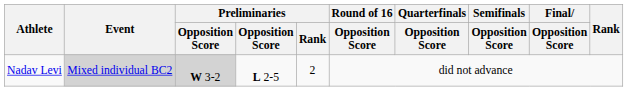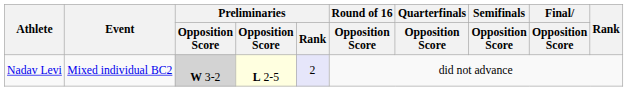(120, 70) lightgrey background -> (120, 70) no background
(266, 77) no background -> (266, 77) lightyellow background
(313, 70) no background -> (313, 70) lavender background
